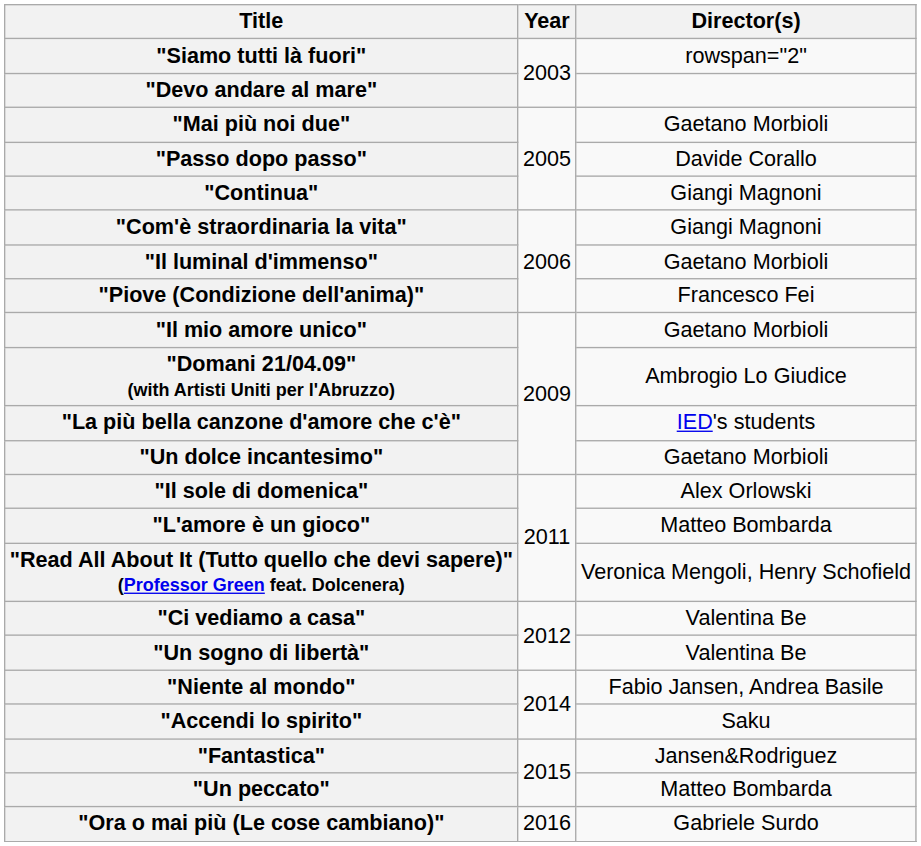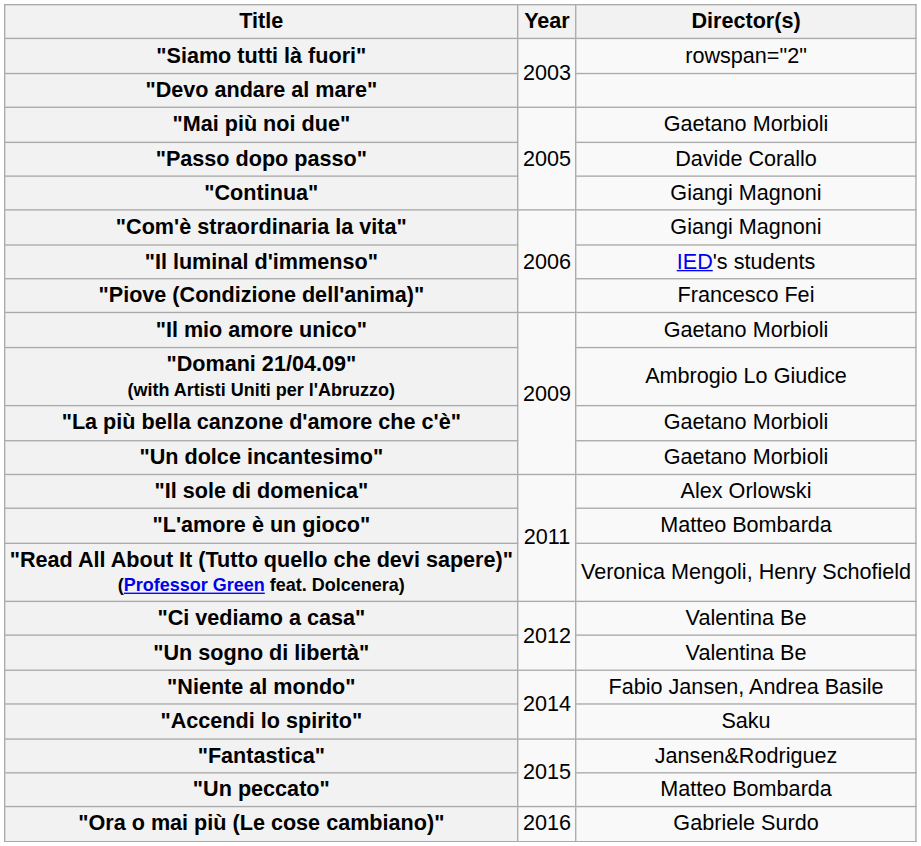(746, 261) Gaetano Morbioli -> (746, 261) IED's students
(746, 422) IED's students -> (746, 422) Gaetano Morbioli
